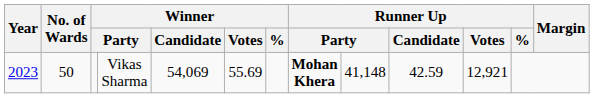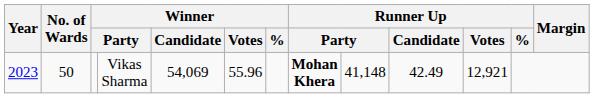(245, 72) 55.69 -> (245, 72) 55.96
(426, 72) 42.59 -> (426, 72) 42.49
